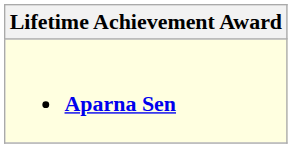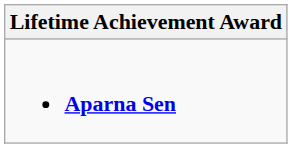(146, 103) lightyellow background -> (146, 103) no background
